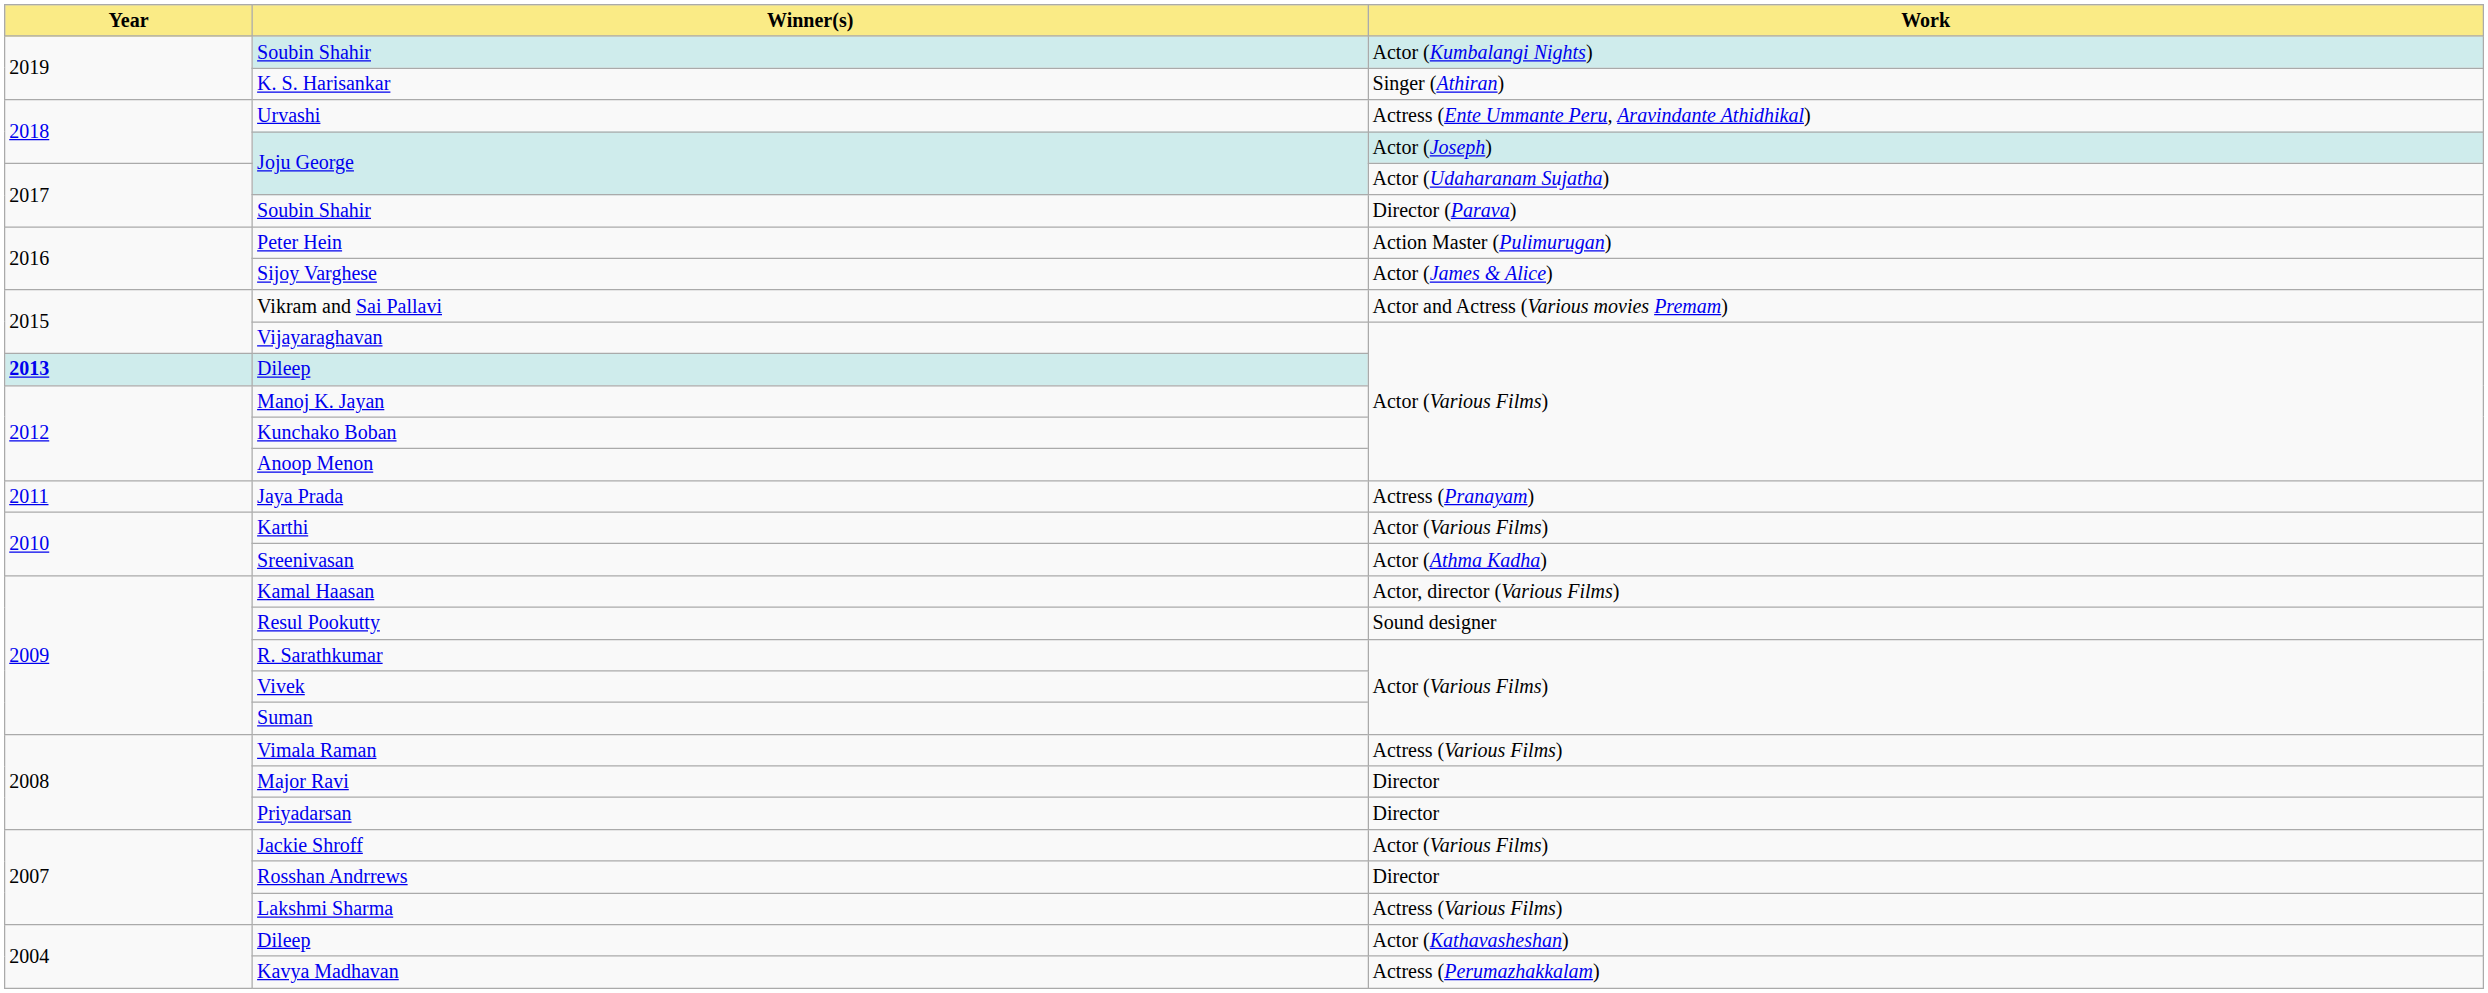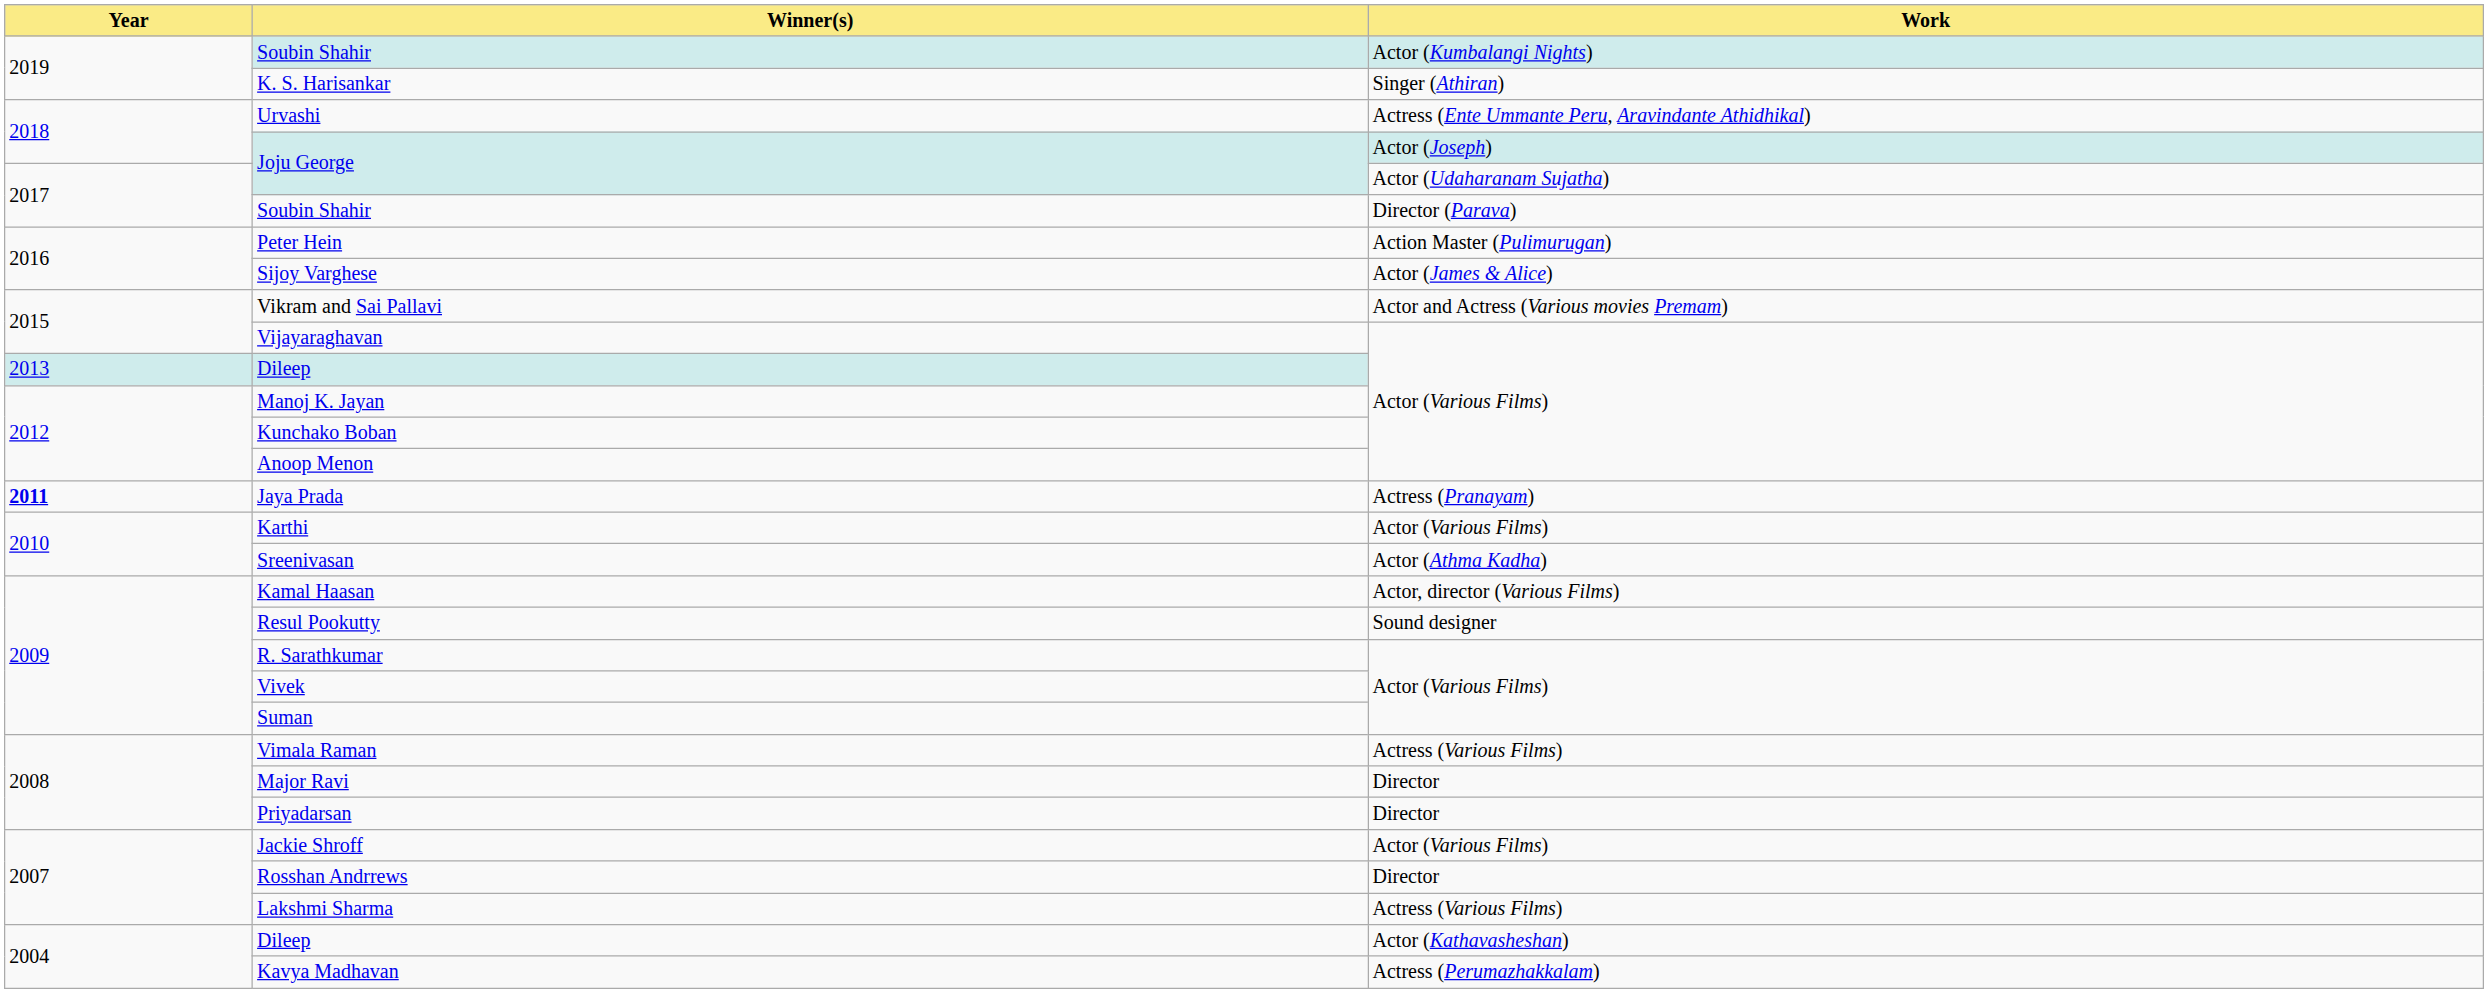(29, 369) bold -> (29, 369) normal
(29, 496) normal -> (29, 496) bold
